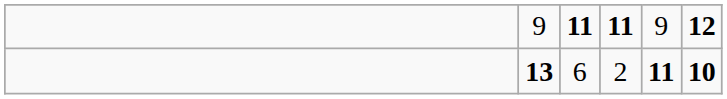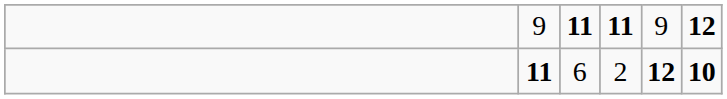(539, 70) 13 -> (539, 70) 11
(661, 70) 11 -> (661, 70) 12
